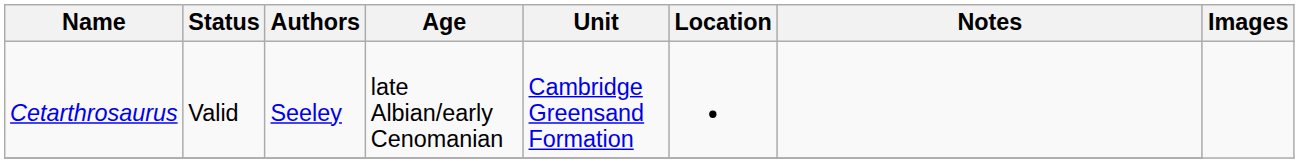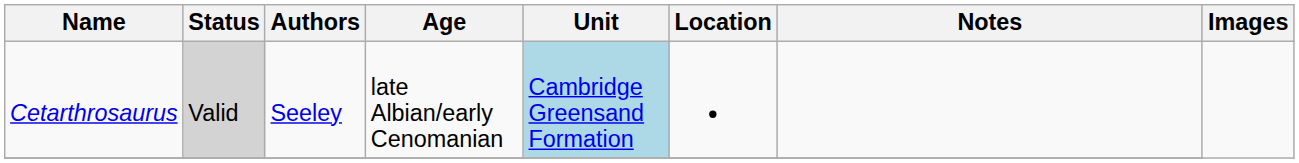(213, 112) no background -> (213, 112) lightgrey background
(586, 112) no background -> (586, 112) lightblue background
